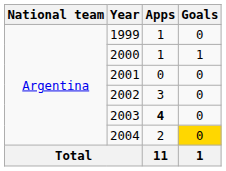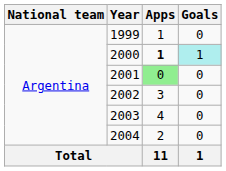(160, 55) normal -> (160, 55) bold
(200, 55) no background -> (200, 55) paleturquoise background
(160, 75) no background -> (160, 75) lightgreen background
(160, 115) bold -> (160, 115) normal
(200, 135) gold background -> (200, 135) no background
